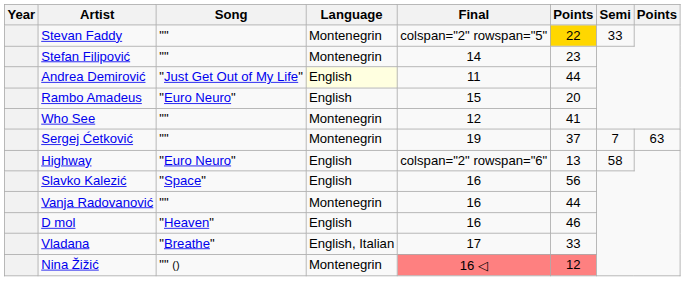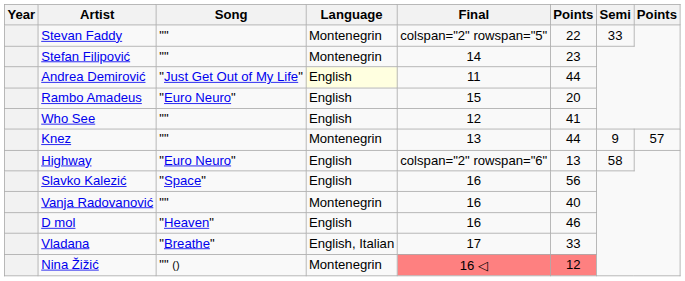(573, 35) gold background -> (573, 35) no background
(345, 118) Montenegrin -> (330, 118) English
- row: (87, 139)
+ row: (56, 139)
(573, 202) 44 -> (573, 202) 40
